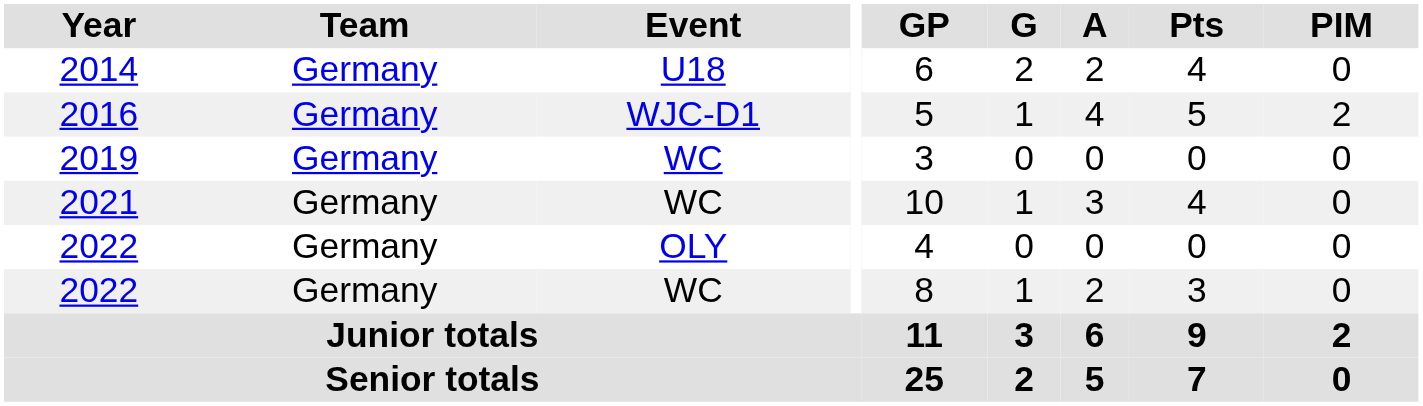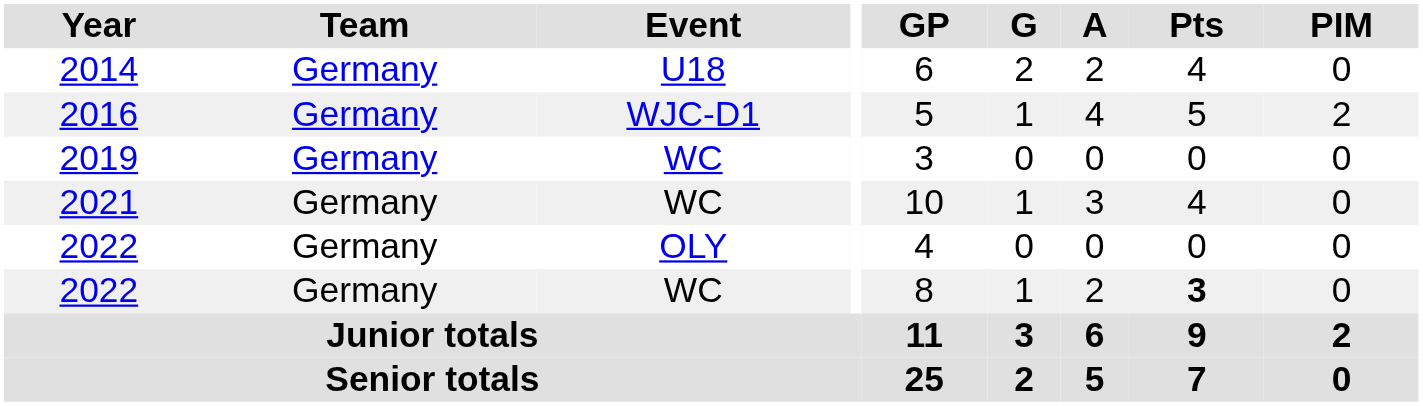(1197, 290) normal -> (1197, 290) bold
